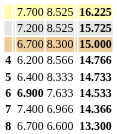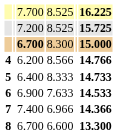(30, 44) normal -> (30, 44) bold
(30, 93) bold -> (30, 93) normal
